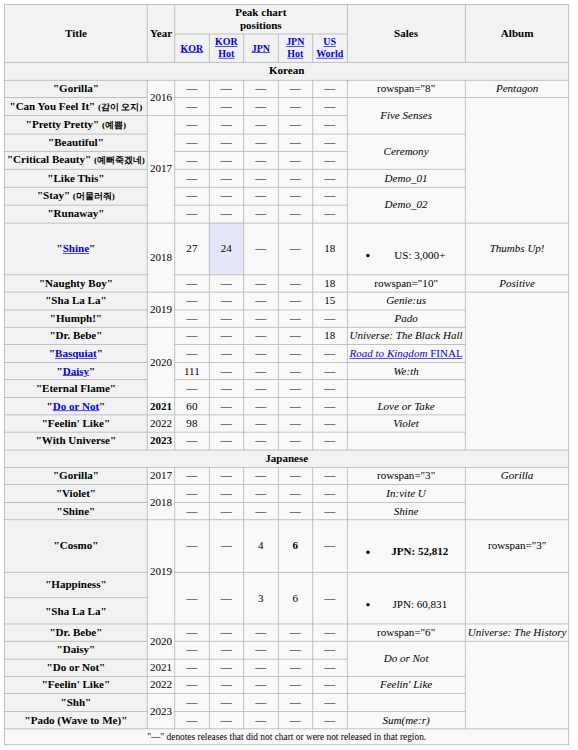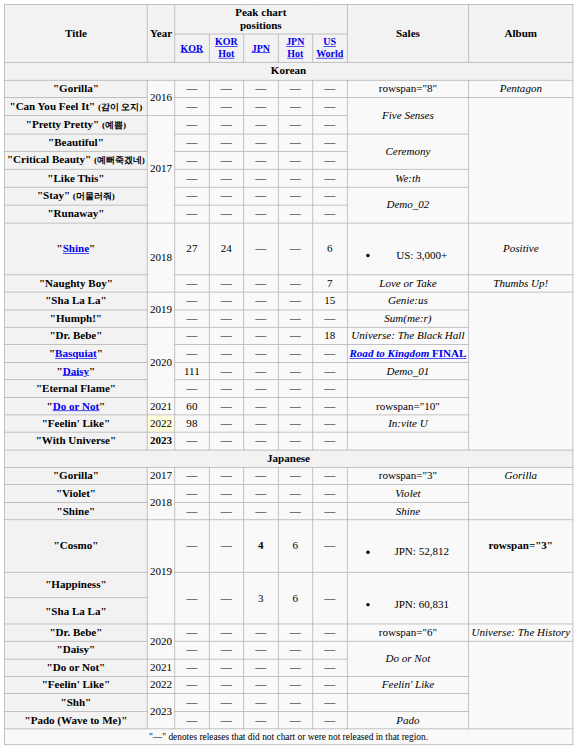(406, 178) Demo_01 -> (408, 178) We:th
(226, 248) lavender background -> (226, 248) no background
(330, 248) 18 -> (330, 248) 6
(517, 248) Thumbs Up! -> (521, 248) Positive
(330, 283) 18 -> (330, 283) 7
(406, 283) rowspan="10" -> (408, 283) Love or Take
(517, 283) Positive -> (521, 283) Thumbs Up!
(406, 318) Pado -> (408, 318) Sum(me:r)
(406, 353) normal -> (408, 353) bold
(406, 371) We:th -> (408, 371) Demo_01
(161, 406) bold -> (161, 406) normal
(406, 406) Love or Take -> (408, 406) rowspan="10"
(161, 423) no background -> (161, 423) lightyellow background
(406, 423) Violet -> (408, 423) In:vite U
(406, 493) In:vite U -> (408, 493) Violet
(261, 546) normal -> (261, 546) bold
(295, 546) bold -> (295, 546) normal
(406, 552) bold -> (408, 552) normal
(517, 546) normal -> (521, 546) bold
(406, 720) Sum(me:r) -> (408, 720) Pado
